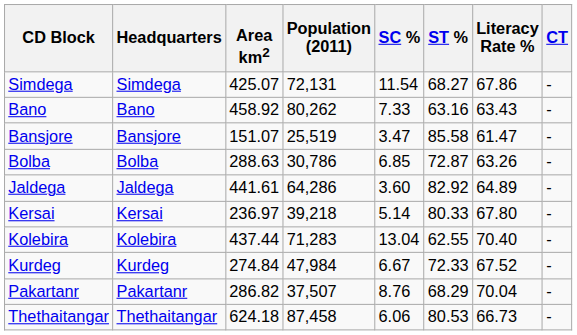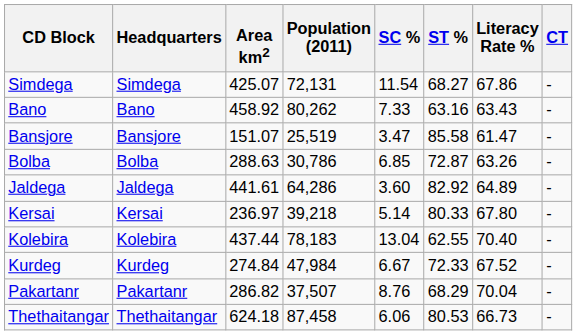(312, 239) 71,283 -> (312, 239) 78,183
